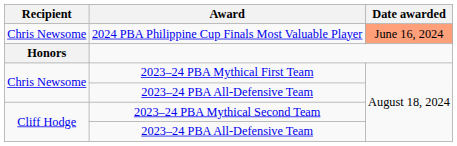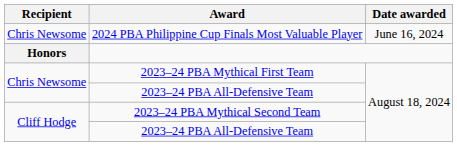(409, 33) lightsalmon background -> (409, 33) no background
